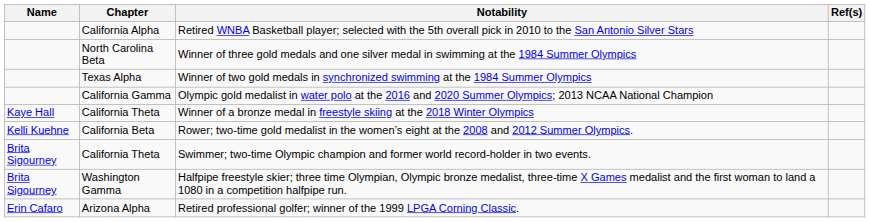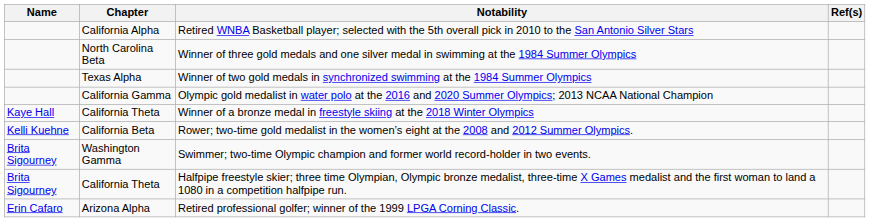(121, 154) California Theta -> (111, 154) Washington Gamma
(111, 184) Washington Gamma -> (121, 184) California Theta
